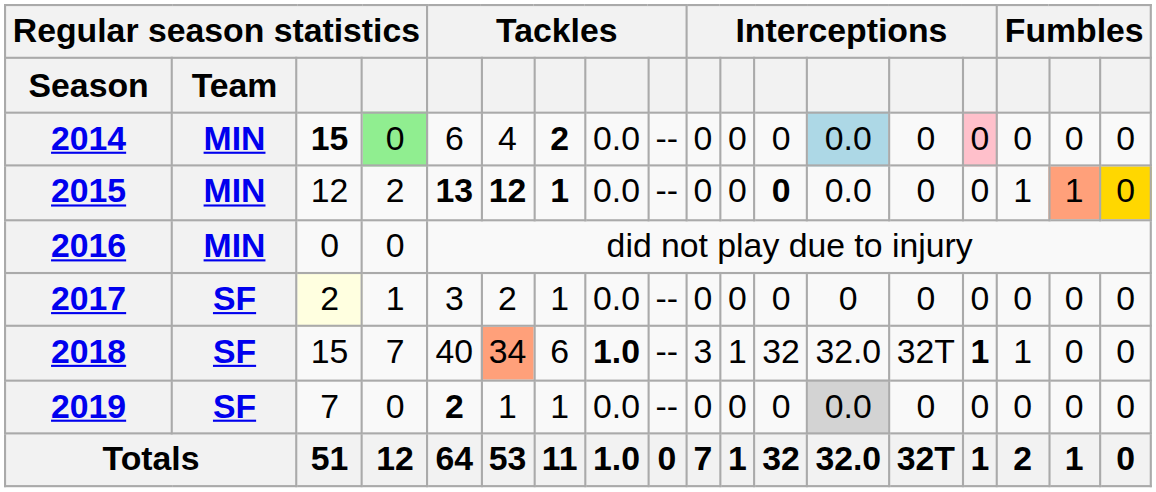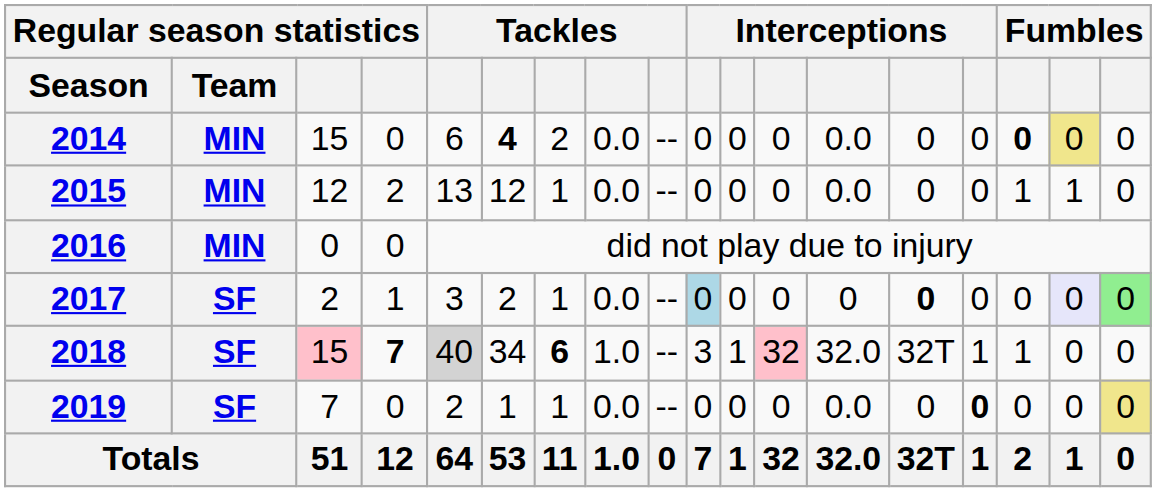(330, 138) bold -> (330, 138) normal
(395, 138) lightgreen background -> (395, 138) no background
(507, 138) normal -> (507, 138) bold
(560, 138) bold -> (560, 138) normal
(848, 138) lightblue background -> (848, 138) no background
(980, 138) pink background -> (980, 138) no background
(1023, 138) normal -> (1023, 138) bold
(1074, 138) no background -> (1074, 138) khaki background
(454, 191) bold -> (454, 191) normal
(507, 191) bold -> (507, 191) normal
(560, 191) bold -> (560, 191) normal
(781, 191) bold -> (781, 191) normal
(1074, 191) lightsalmon background -> (1074, 191) no background
(1126, 191) gold background -> (1126, 191) no background
(330, 298) lightyellow background -> (330, 298) no background
(703, 298) no background -> (703, 298) lightblue background
(926, 298) normal -> (926, 298) bold
(1074, 298) no background -> (1074, 298) lavender background
(1126, 298) no background -> (1126, 298) lightgreen background
(330, 352) no background -> (330, 352) pink background
(395, 352) normal -> (395, 352) bold
(454, 352) no background -> (454, 352) lightgrey background
(507, 352) lightsalmon background -> (507, 352) no background
(560, 352) normal -> (560, 352) bold
(617, 352) bold -> (617, 352) normal
(781, 352) no background -> (781, 352) pink background
(980, 352) bold -> (980, 352) normal
(454, 406) bold -> (454, 406) normal
(848, 406) lightgrey background -> (848, 406) no background
(980, 406) normal -> (980, 406) bold
(1126, 406) no background -> (1126, 406) khaki background
